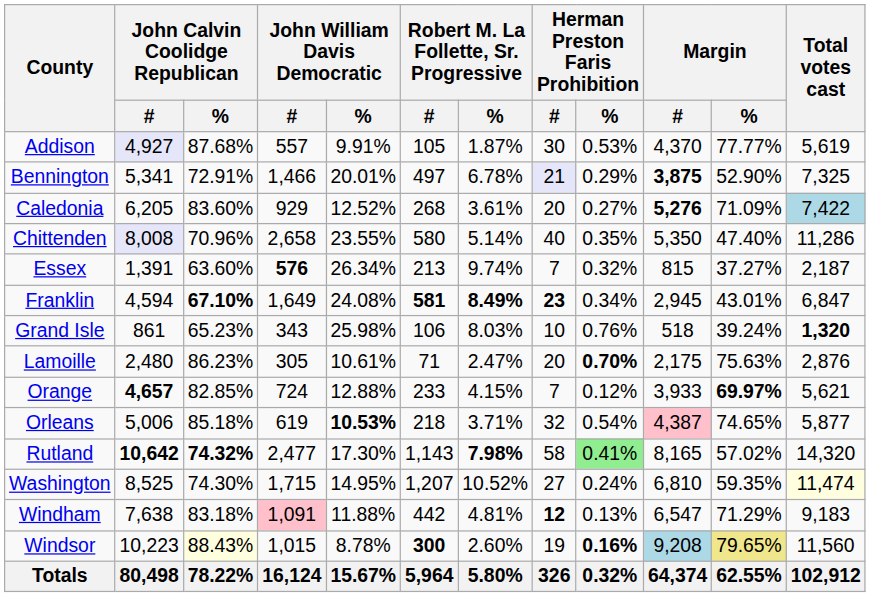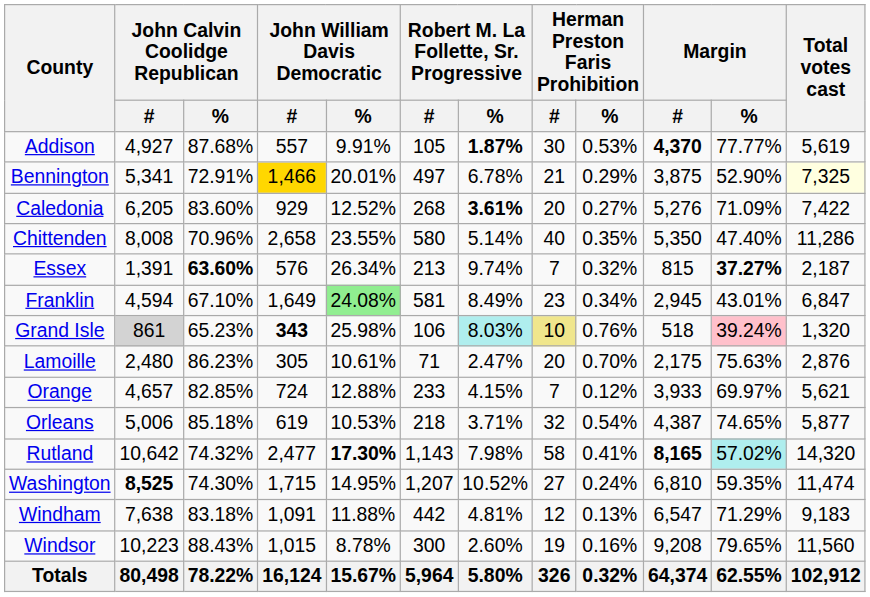(149, 146) lavender background -> (149, 146) no background
(495, 146) normal -> (495, 146) bold
(678, 146) normal -> (678, 146) bold
(292, 177) no background -> (292, 177) gold background
(554, 177) lavender background -> (554, 177) no background
(678, 177) bold -> (678, 177) normal
(826, 177) no background -> (826, 177) lightyellow background
(495, 208) normal -> (495, 208) bold
(678, 208) bold -> (678, 208) normal
(826, 208) lightblue background -> (826, 208) no background
(149, 238) lavender background -> (149, 238) no background
(220, 269) normal -> (220, 269) bold
(292, 269) bold -> (292, 269) normal
(749, 269) normal -> (749, 269) bold
(220, 300) bold -> (220, 300) normal
(363, 300) no background -> (363, 300) lightgreen background
(429, 300) bold -> (429, 300) normal
(495, 300) bold -> (495, 300) normal
(554, 300) bold -> (554, 300) normal
(149, 330) no background -> (149, 330) lightgrey background
(292, 330) normal -> (292, 330) bold
(495, 330) no background -> (495, 330) paleturquoise background
(554, 330) no background -> (554, 330) khaki background
(749, 330) no background -> (749, 330) pink background
(826, 330) bold -> (826, 330) normal
(610, 361) bold -> (610, 361) normal
(149, 392) bold -> (149, 392) normal
(749, 392) bold -> (749, 392) normal
(363, 422) bold -> (363, 422) normal
(678, 422) pink background -> (678, 422) no background
(149, 453) bold -> (149, 453) normal
(220, 453) bold -> (220, 453) normal
(363, 453) normal -> (363, 453) bold
(495, 453) bold -> (495, 453) normal
(610, 453) lightgreen background -> (610, 453) no background
(678, 453) normal -> (678, 453) bold
(749, 453) no background -> (749, 453) paleturquoise background
(149, 484) normal -> (149, 484) bold
(826, 484) lightyellow background -> (826, 484) no background
(292, 515) pink background -> (292, 515) no background
(554, 515) bold -> (554, 515) normal
(220, 545) lightyellow background -> (220, 545) no background
(429, 545) bold -> (429, 545) normal
(610, 545) bold -> (610, 545) normal
(678, 545) lightblue background -> (678, 545) no background
(749, 545) khaki background -> (749, 545) no background
